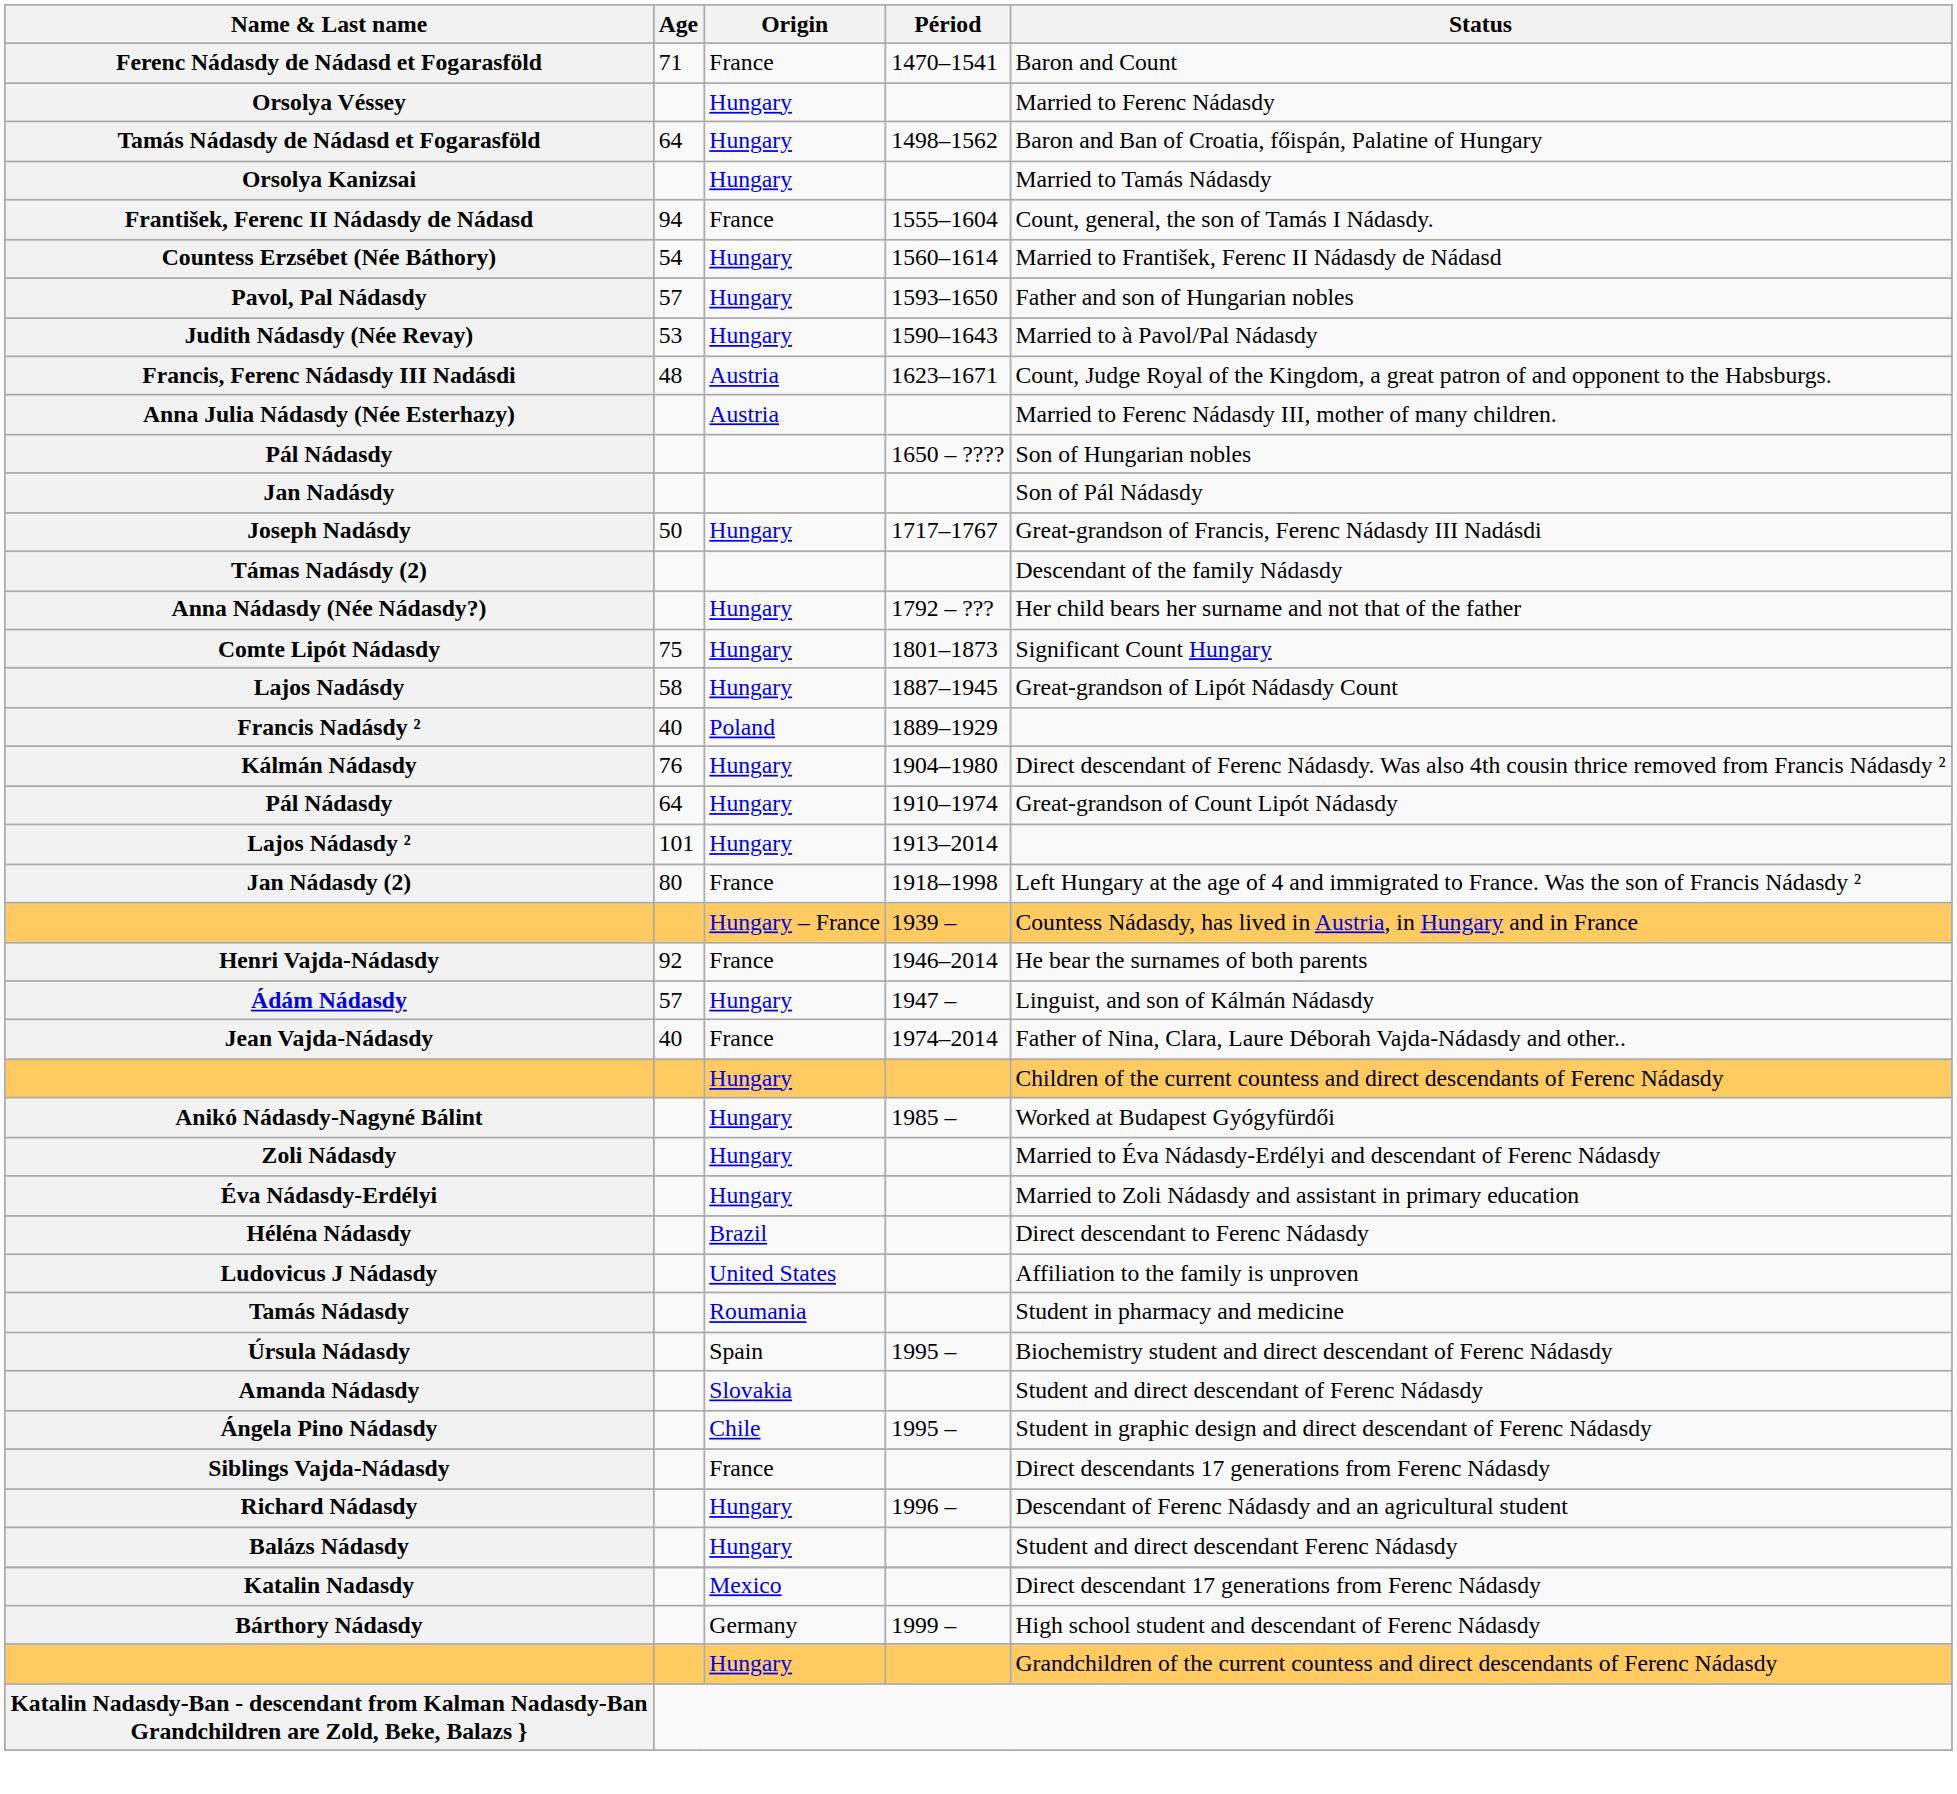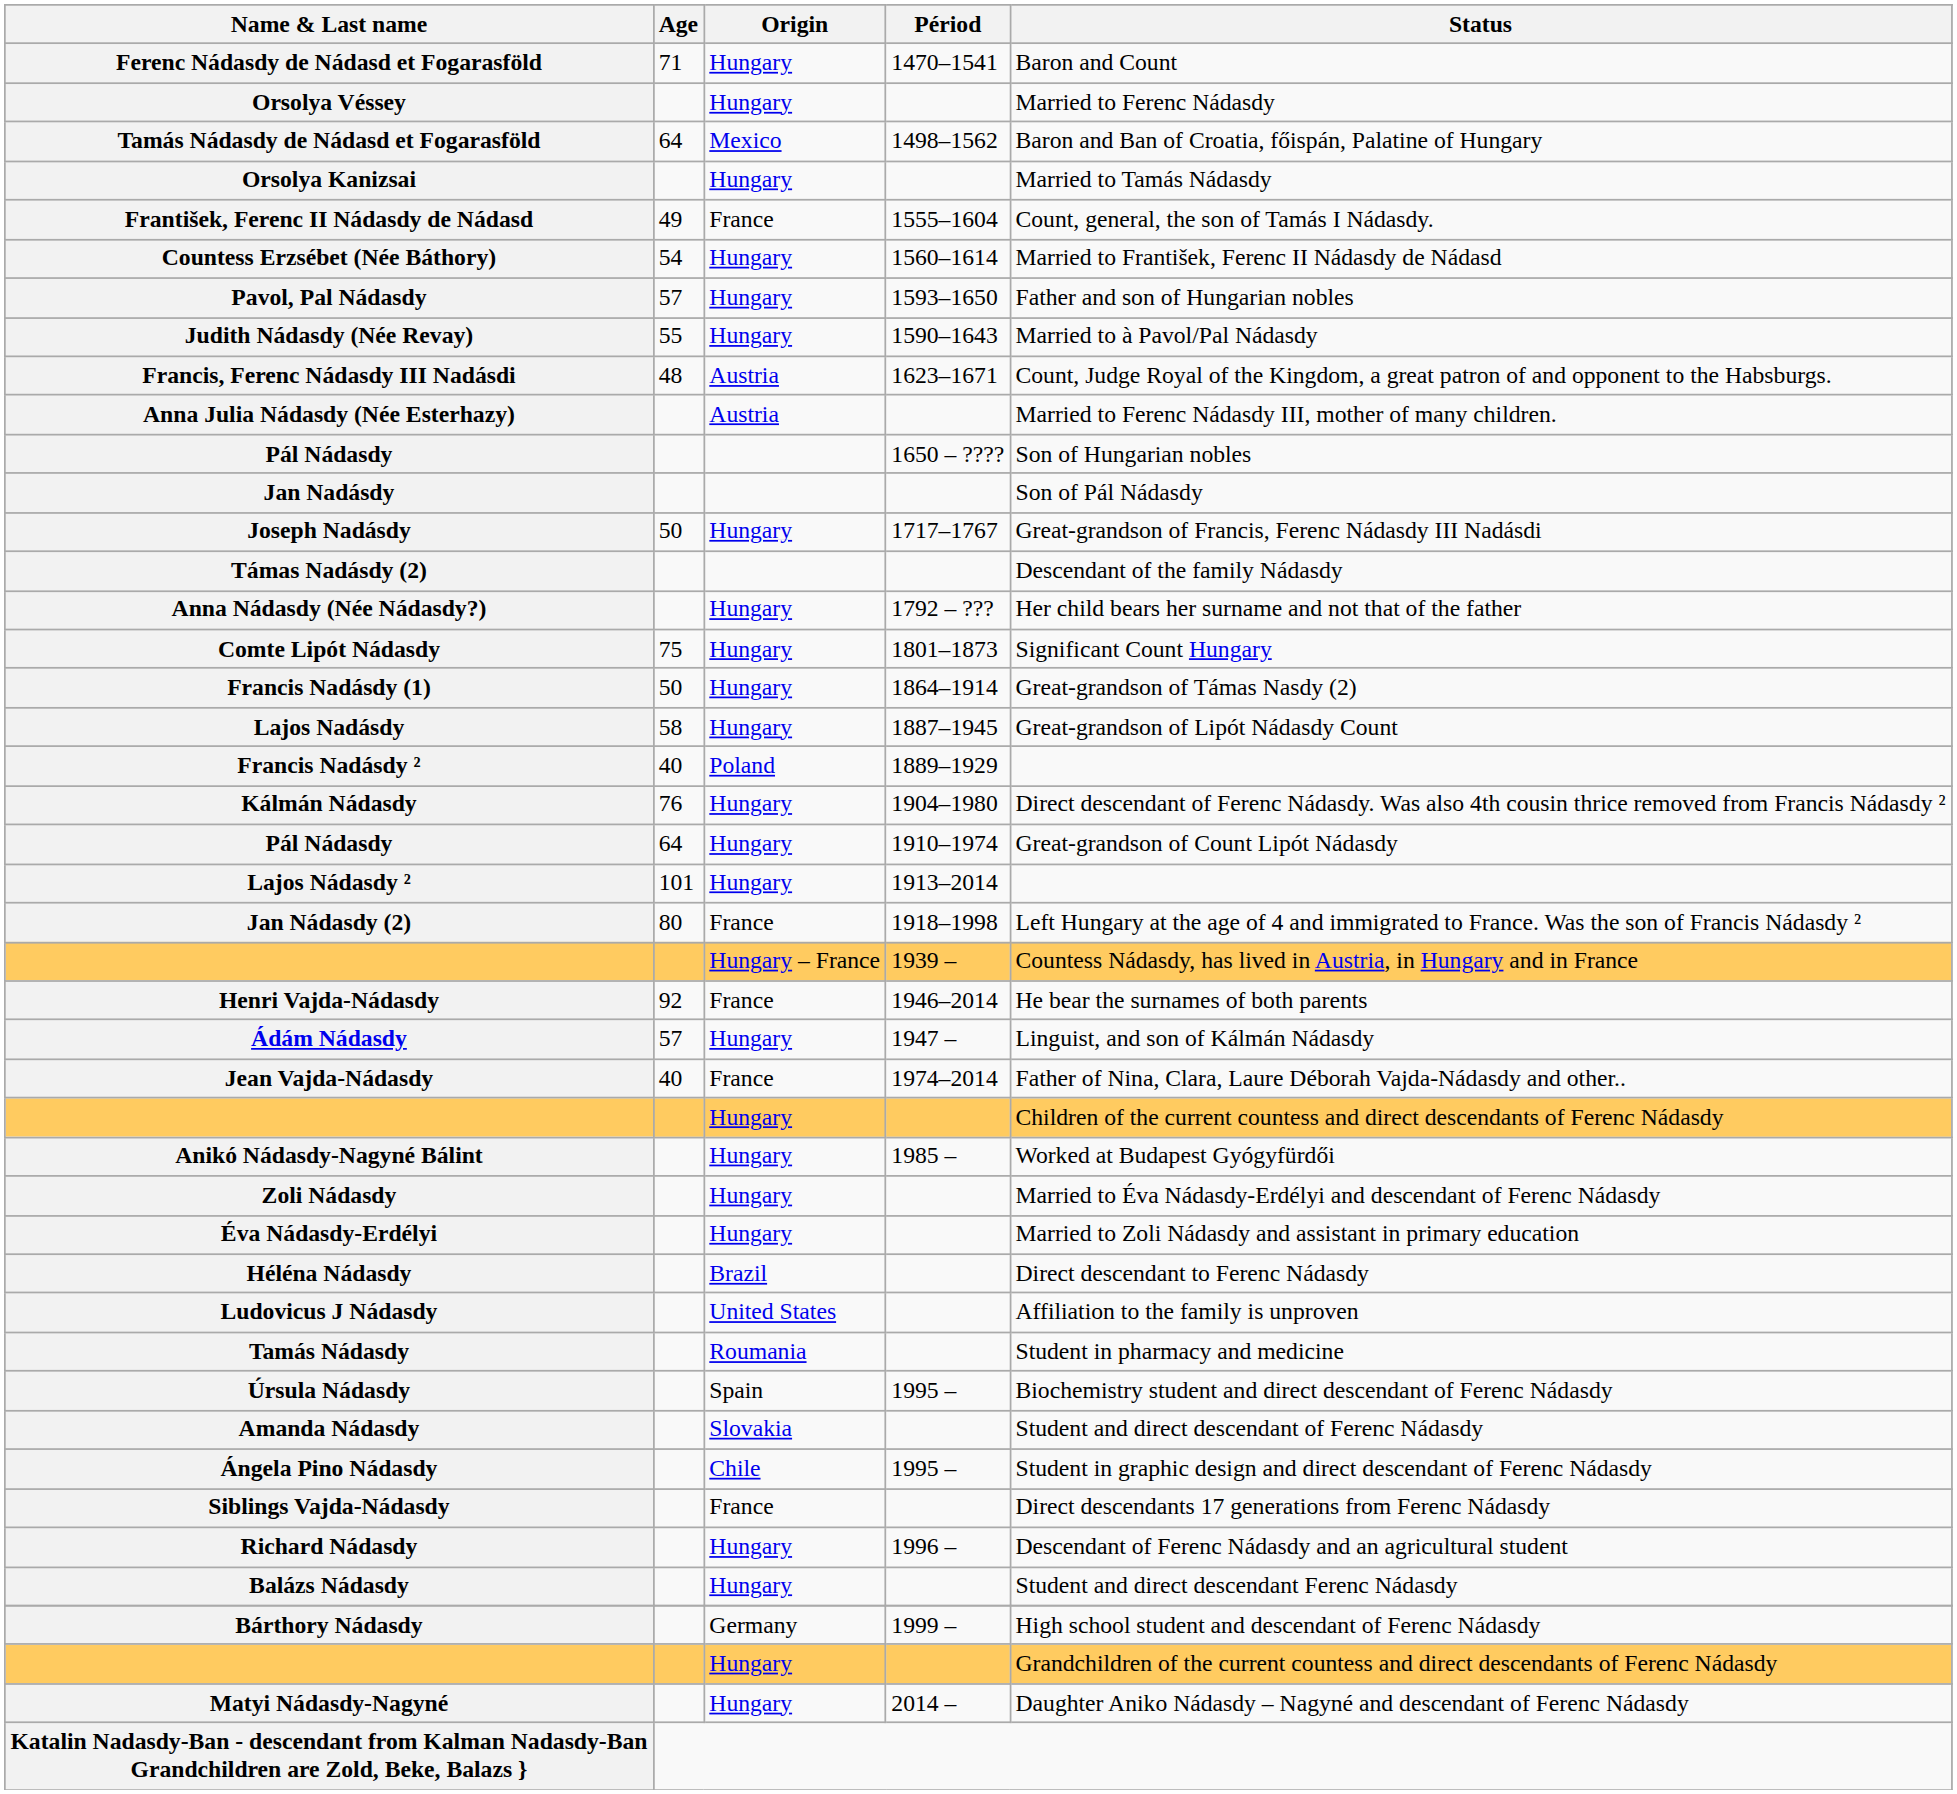(741, 62) France -> (751, 62) Hungary
(751, 140) Hungary -> (745, 140) Mexico
(671, 218) 94 -> (671, 218) 49
(671, 335) 53 -> (671, 335) 55
+ row: (329, 687)
- row: (329, 1585)
+ row: (329, 1702)
